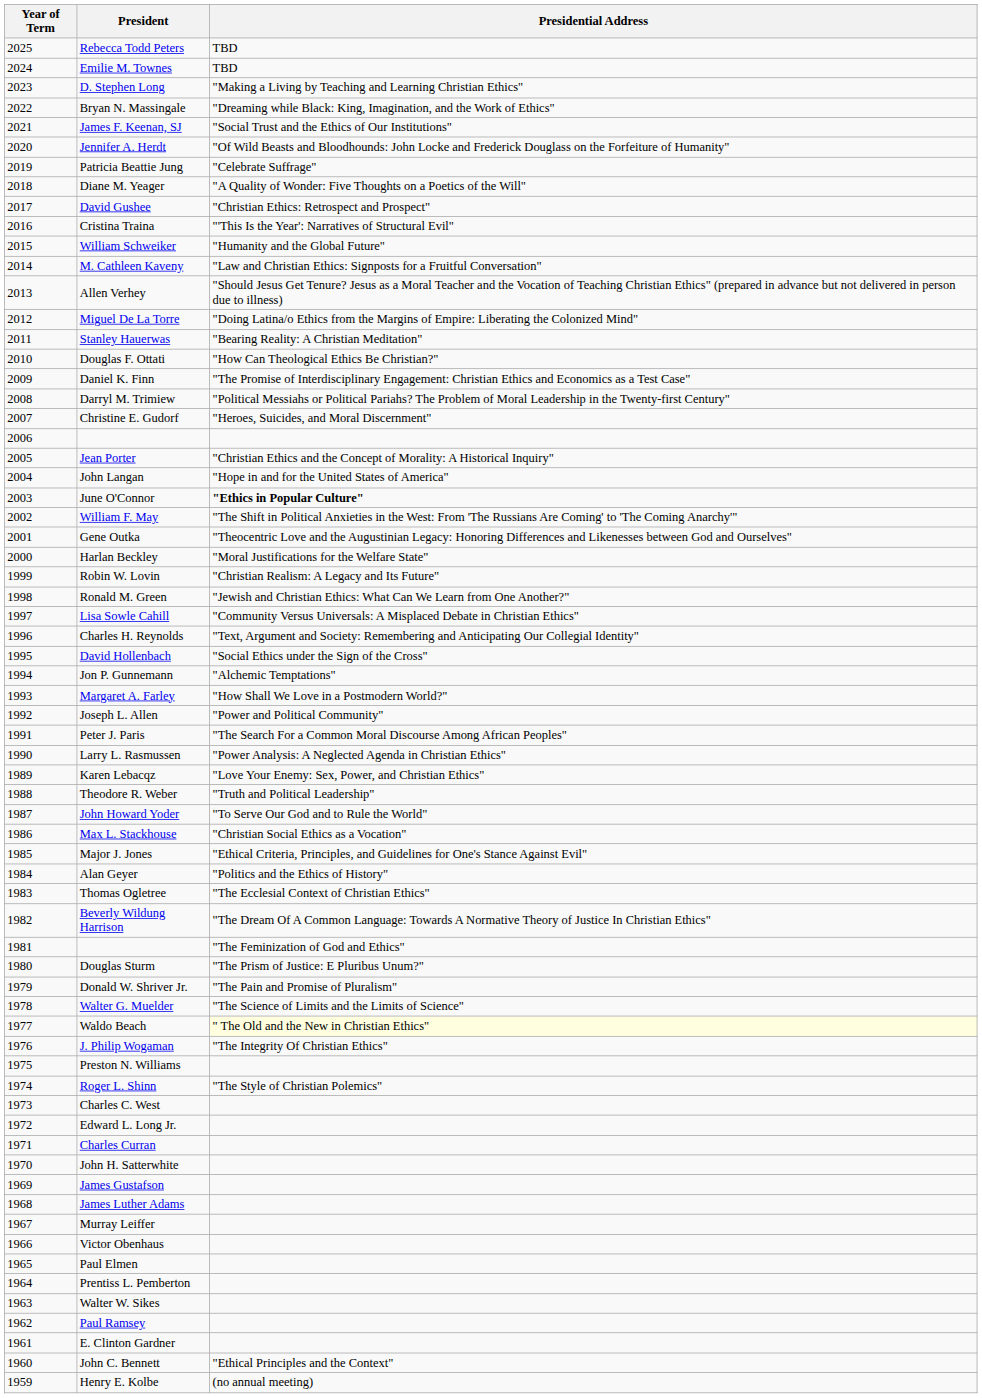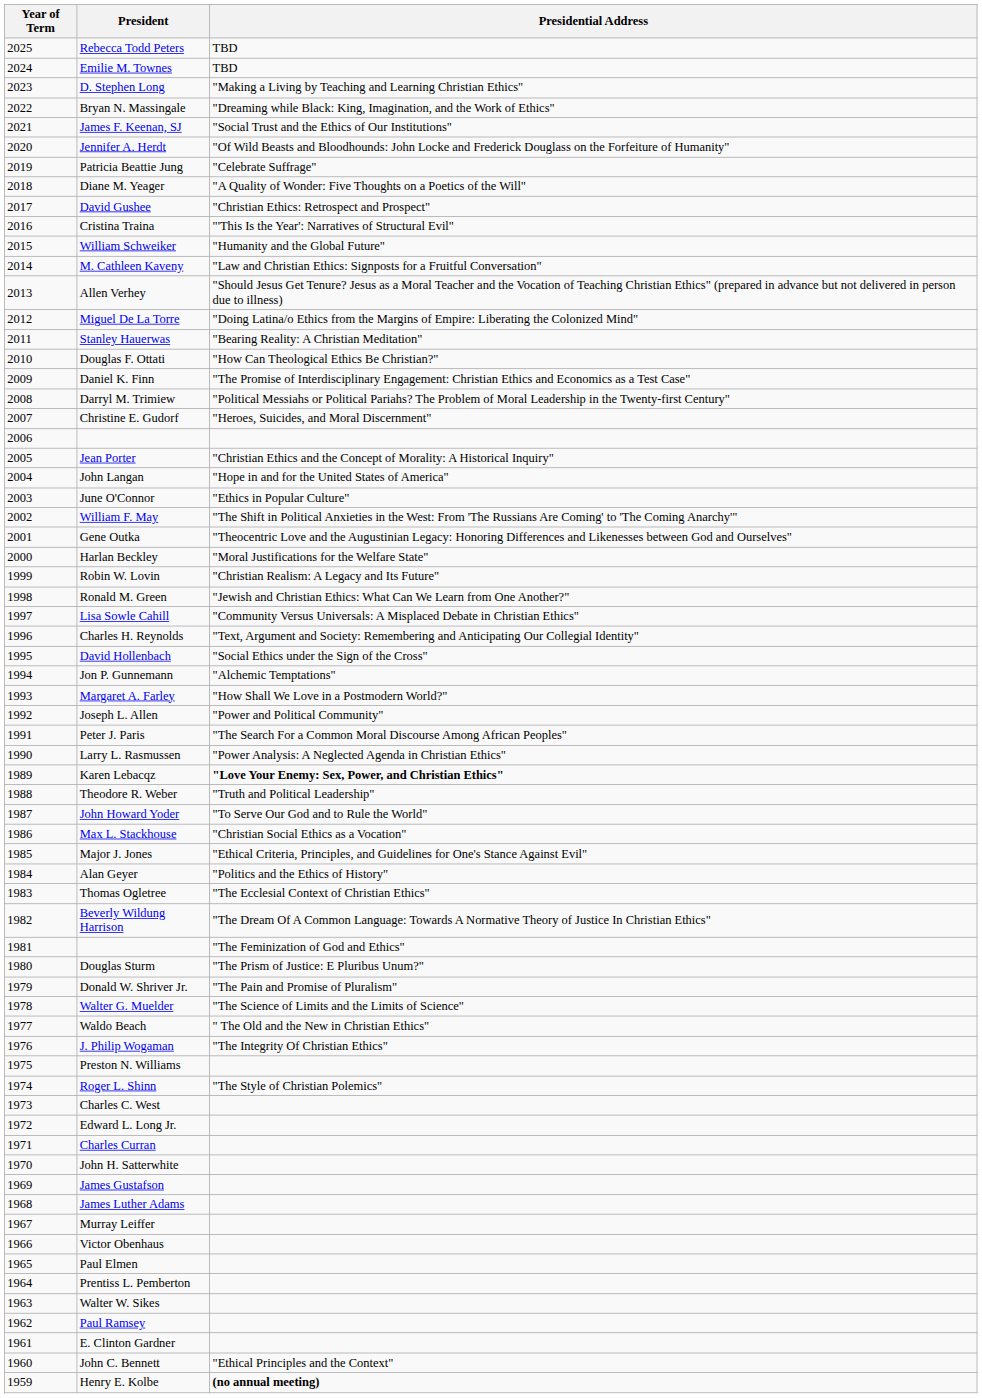(288, 497) bold -> (281, 497) normal
(348, 774) normal -> (358, 774) bold
(321, 1026) lightyellow background -> (321, 1026) no background
(263, 1382) normal -> (266, 1382) bold
